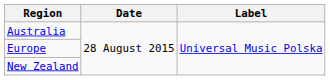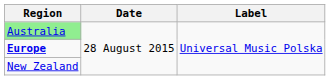(36, 31) no background -> (36, 31) lightgreen background
(26, 48) normal -> (26, 48) bold
